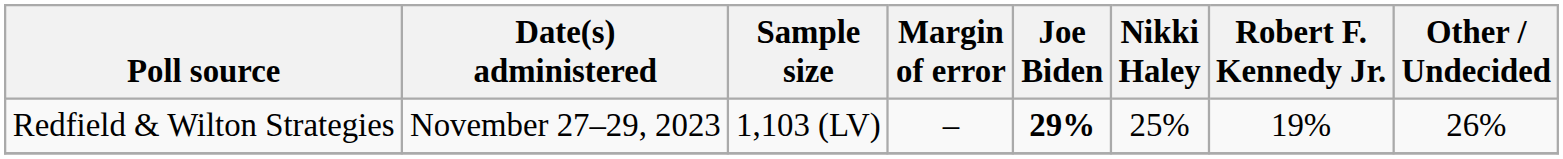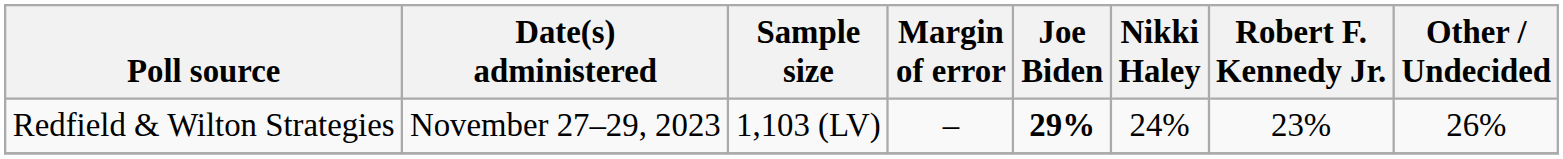(1160, 124) 25% -> (1160, 124) 24%
(1301, 124) 19% -> (1301, 124) 23%
